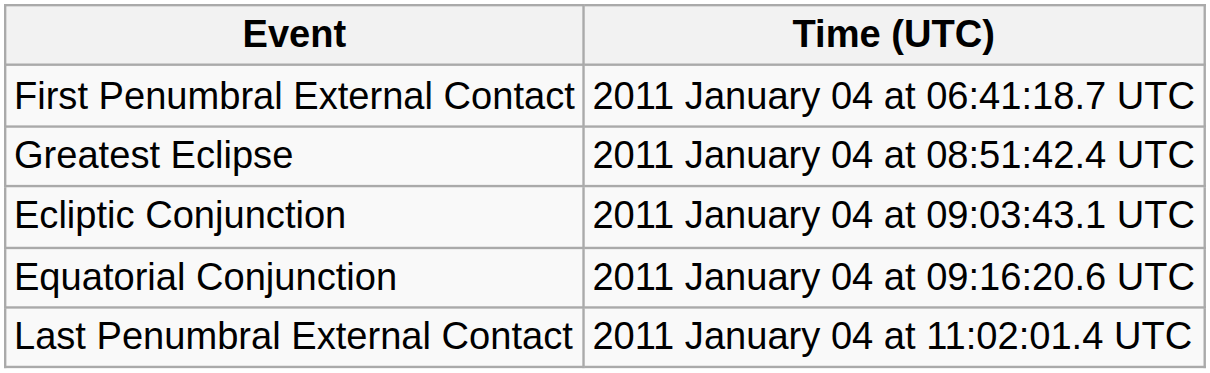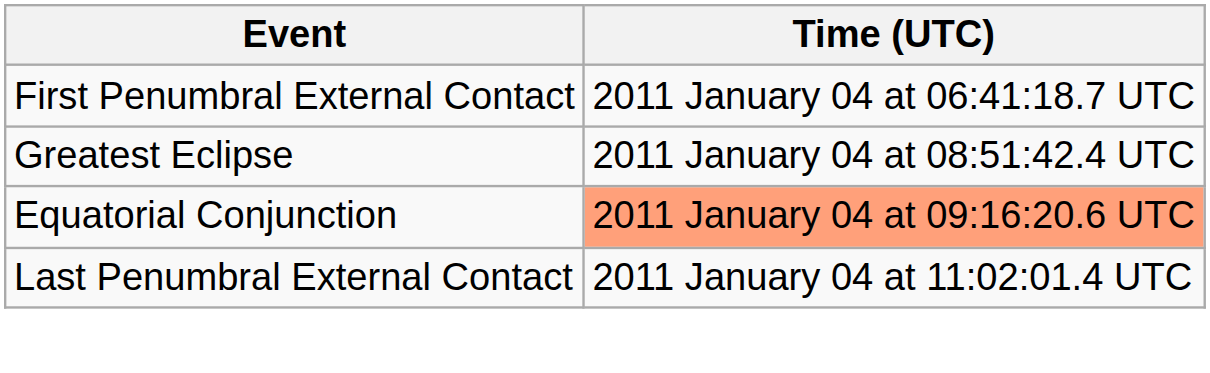- row: (180, 215)
(894, 276) no background -> (894, 215) lightsalmon background
